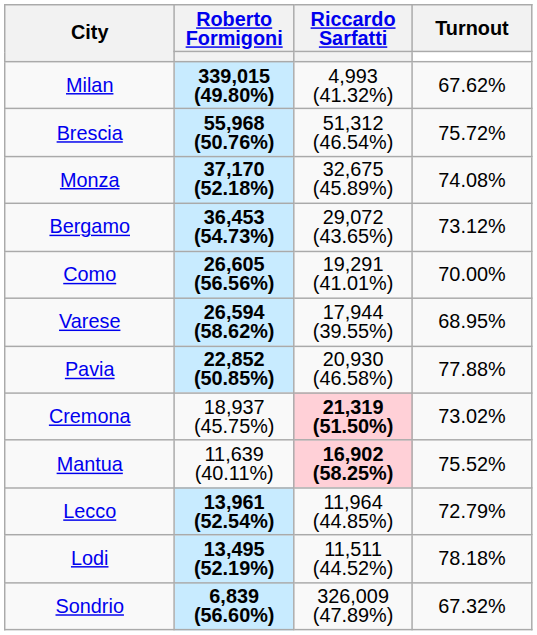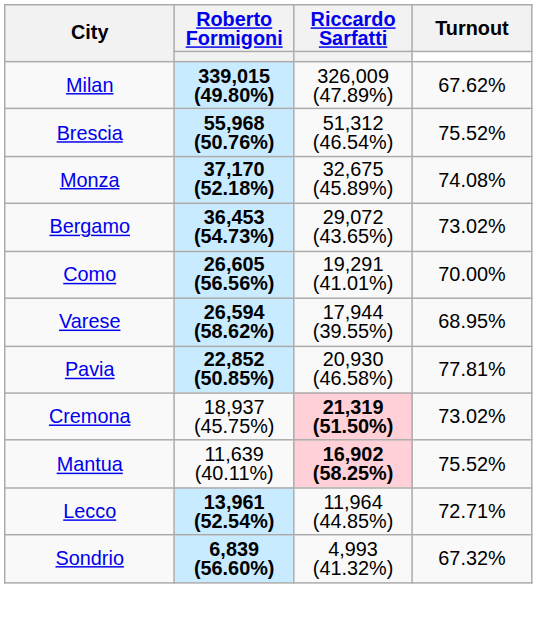(353, 85) 4,993 (41.32%) -> (353, 85) 326,009 (47.89%)
(472, 132) 75.72% -> (472, 132) 75.52%
(472, 227) 73.12% -> (472, 227) 73.02%
(472, 369) 77.88% -> (472, 369) 77.81%
(472, 511) 72.79% -> (472, 511) 72.71%
- row: (90, 558)
(353, 606) 326,009 (47.89%) -> (353, 558) 4,993 (41.32%)
